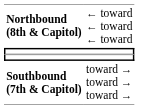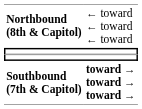(109, 82) normal -> (111, 82) bold
